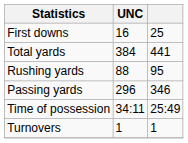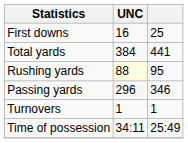(122, 71) no background -> (122, 71) lightyellow background
rows swapped: (34, 128) <-> (59, 109)
